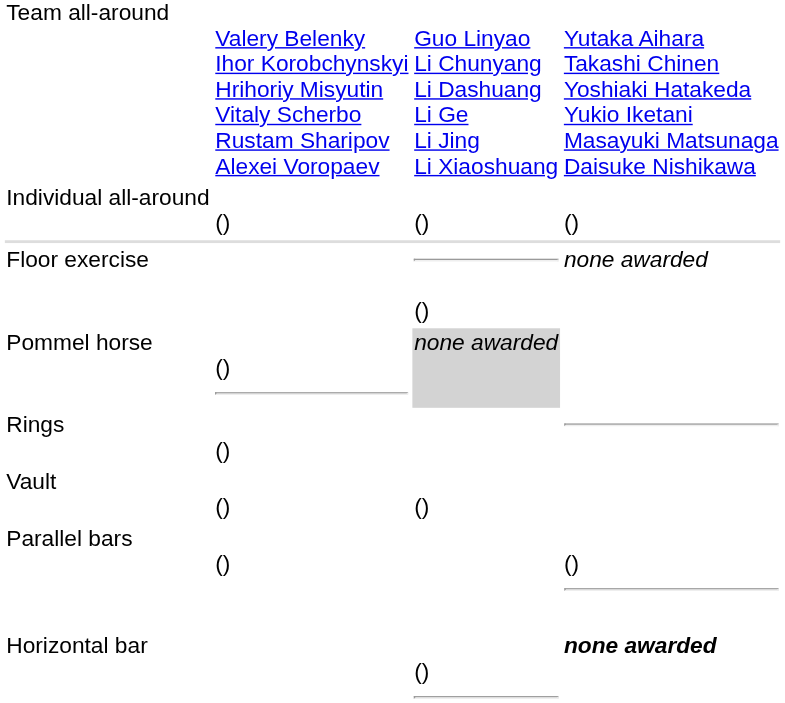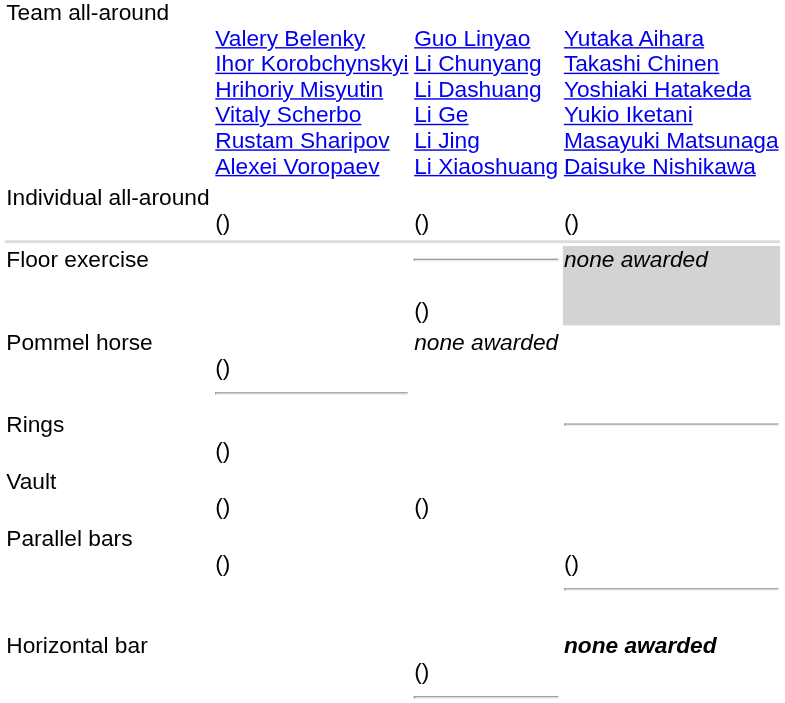(636, 259) no background -> (636, 259) lightgrey background
(486, 342) lightgrey background -> (486, 342) no background
